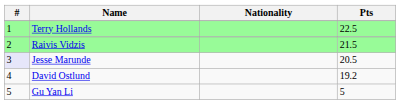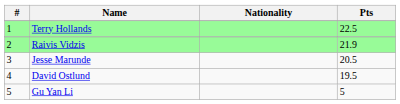(348, 44) 21.5 -> (348, 44) 21.9
(9, 60) lavender background -> (9, 60) no background
(348, 76) 19.2 -> (348, 76) 19.5
